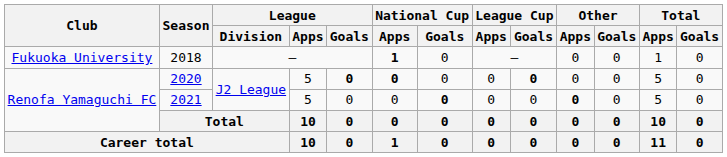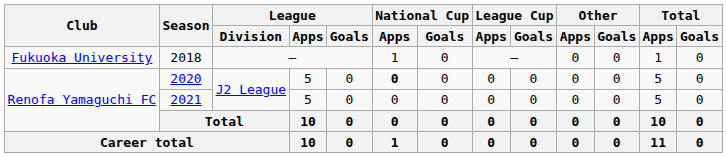(395, 57) bold -> (395, 57) normal
(349, 79) bold -> (349, 79) normal
(533, 79) bold -> (533, 79) normal
(445, 100) bold -> (445, 100) normal
(575, 100) bold -> (575, 100) normal
